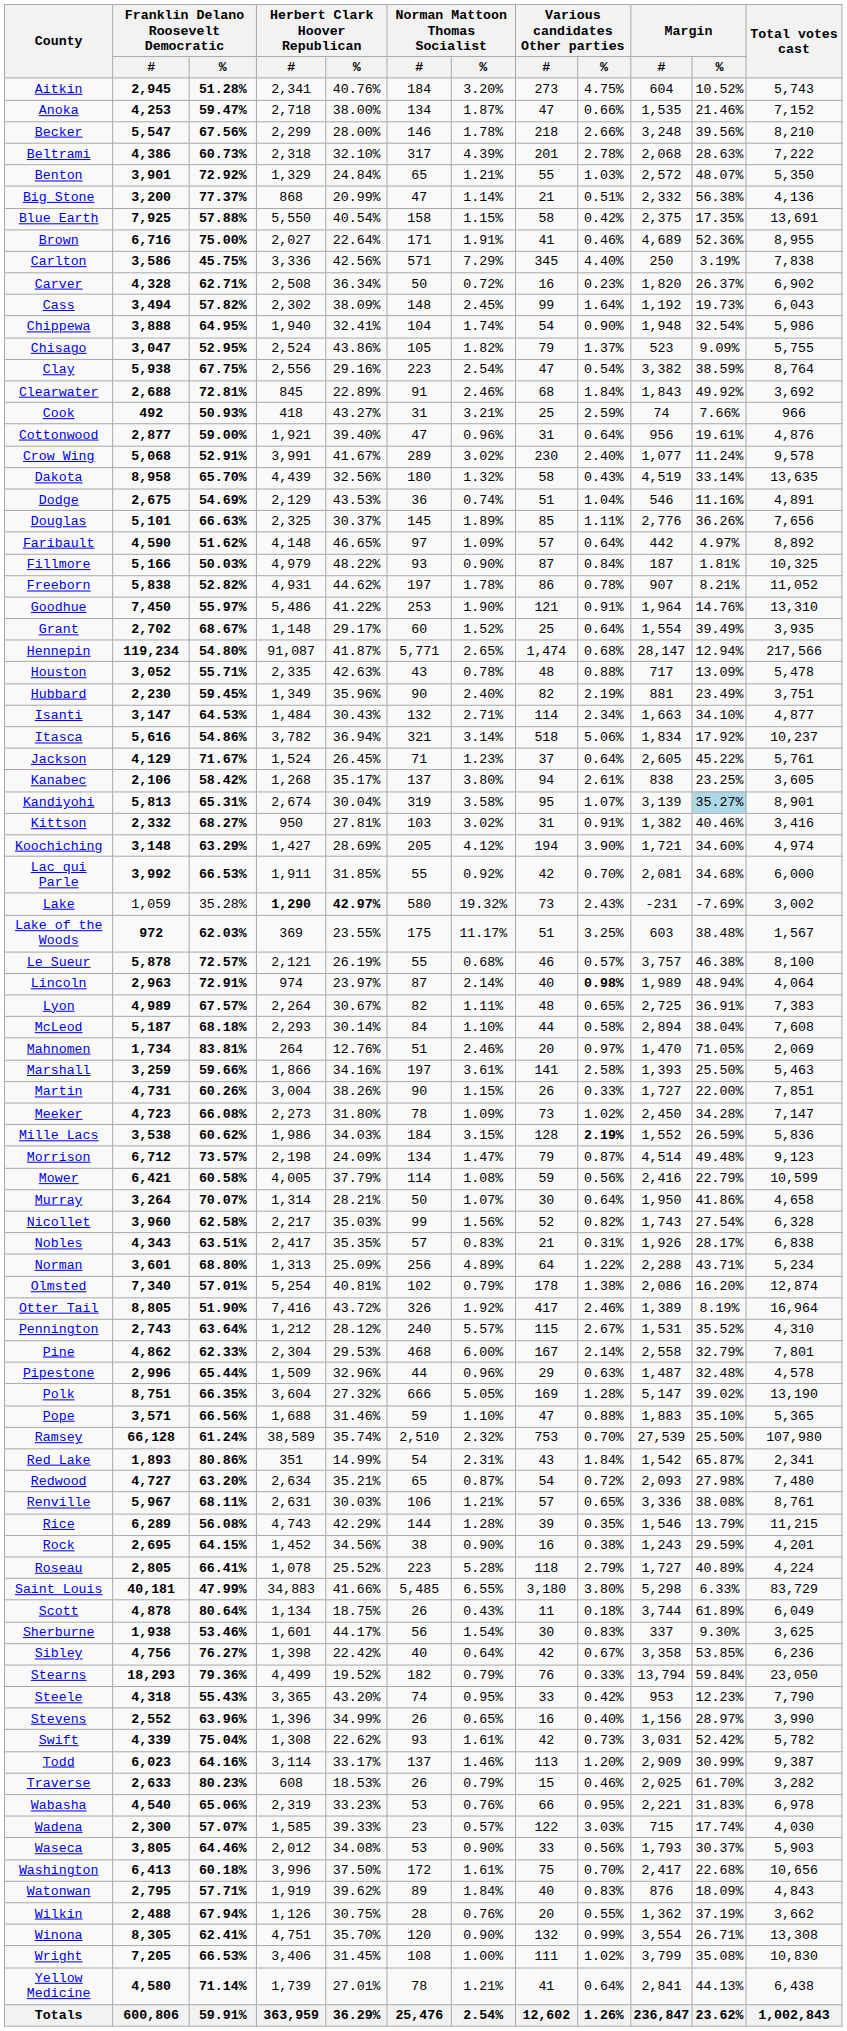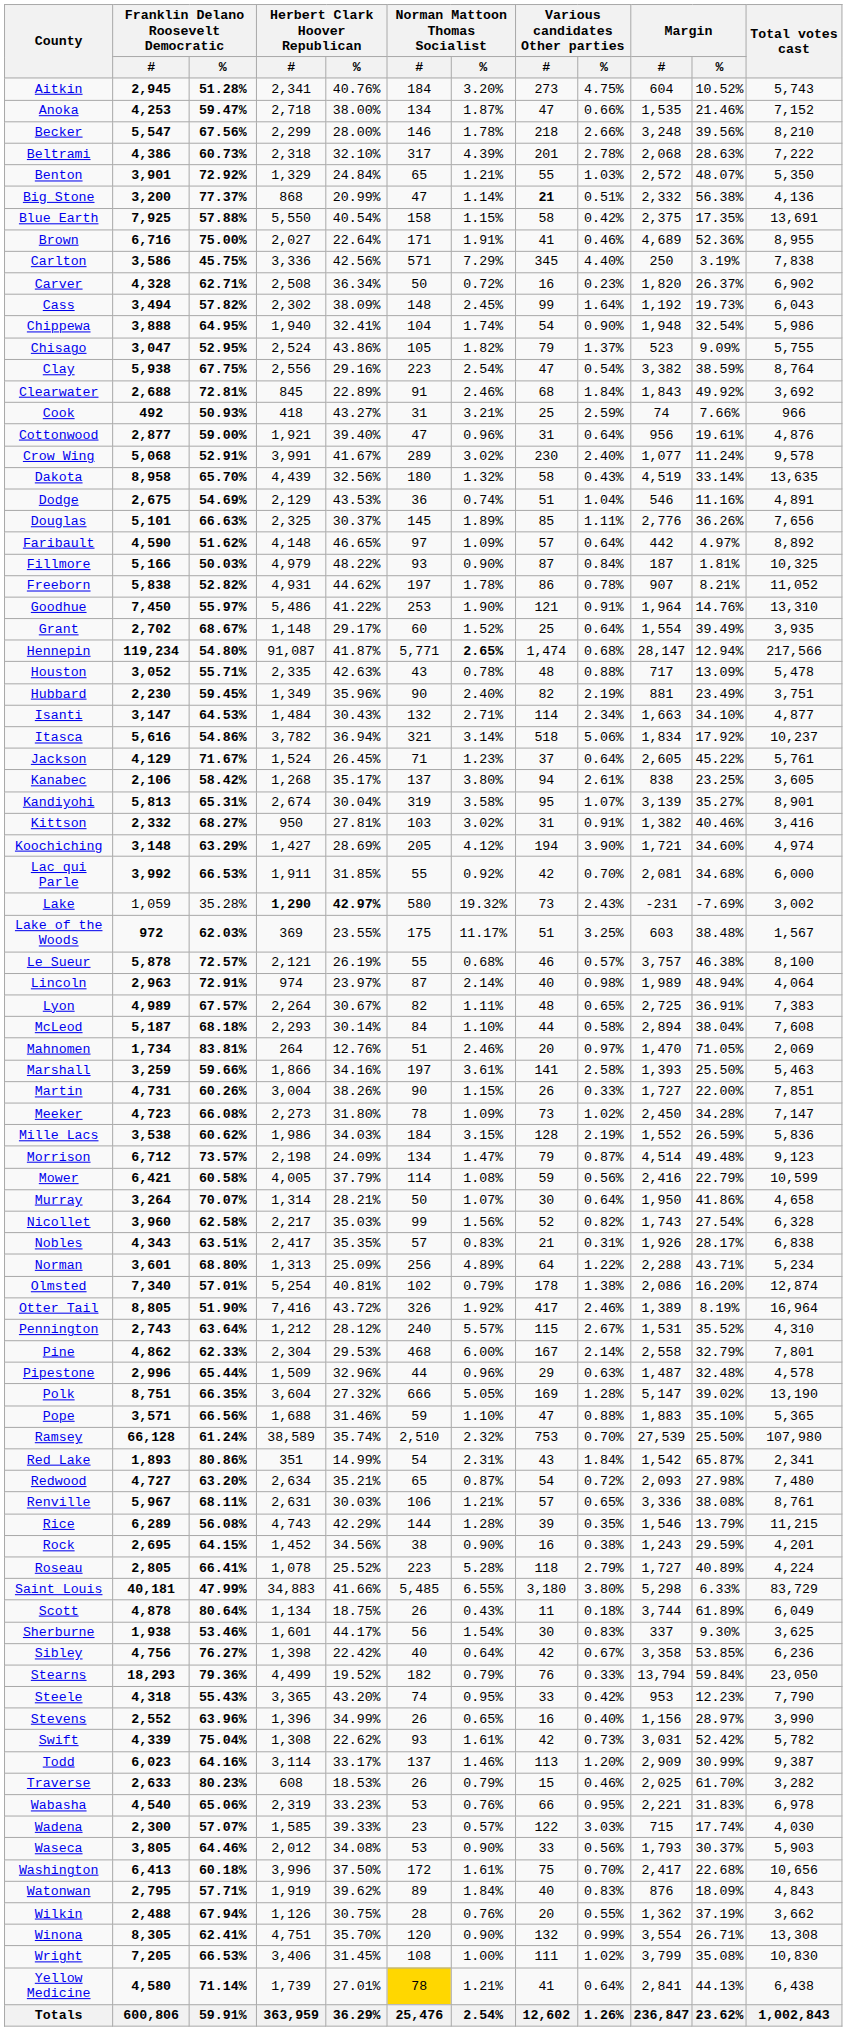(546, 197) normal -> (546, 197) bold
(483, 651) normal -> (483, 651) bold
(719, 802) lightblue background -> (719, 802) no background
(604, 984) bold -> (604, 984) normal
(604, 1135) bold -> (604, 1135) normal
(419, 1986) no background -> (419, 1986) gold background
